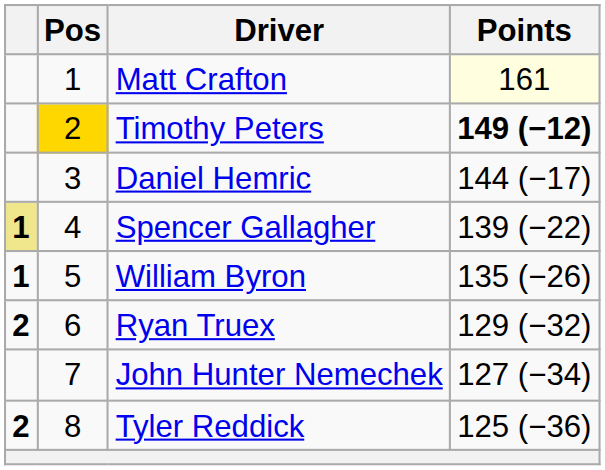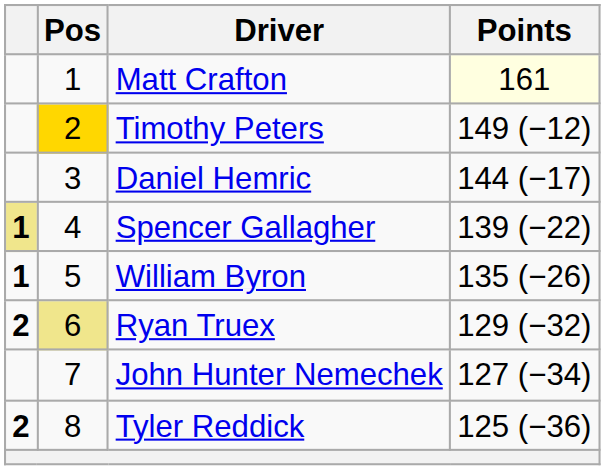(524, 129) bold -> (524, 129) normal
(73, 326) no background -> (73, 326) khaki background
